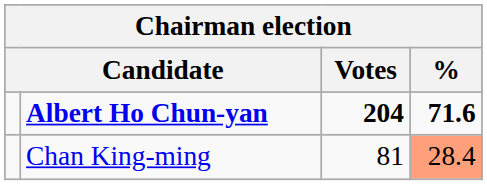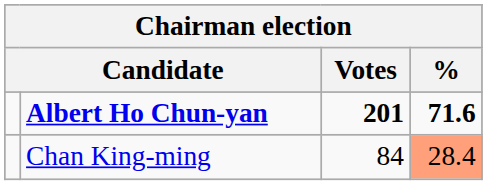(383, 112) 204 -> (383, 112) 201
(390, 156) 81 -> (390, 156) 84
